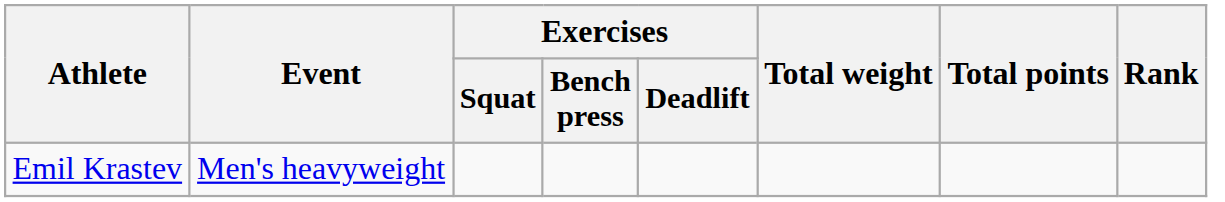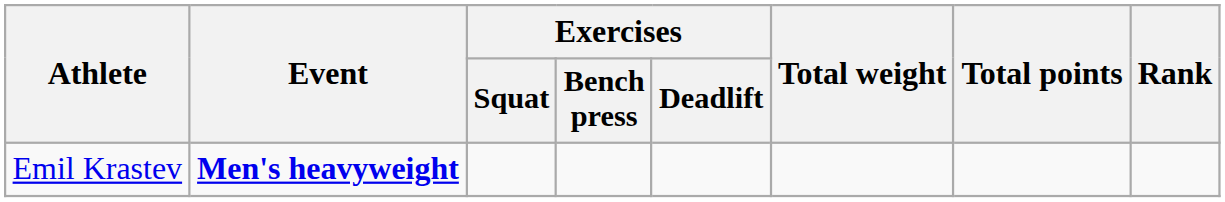(321, 169) normal -> (328, 169) bold
